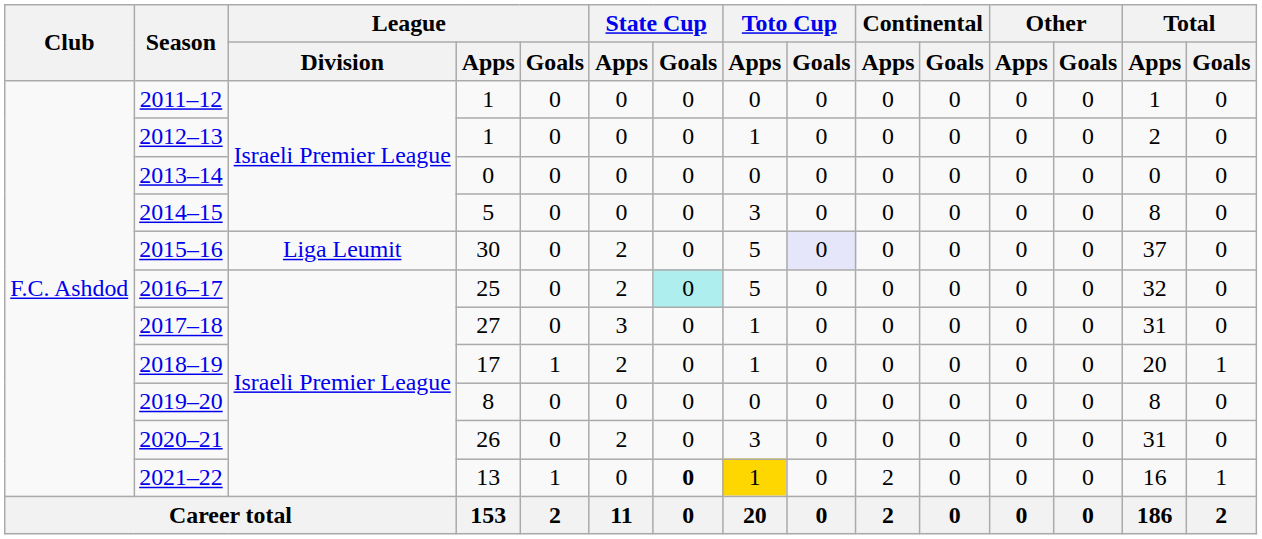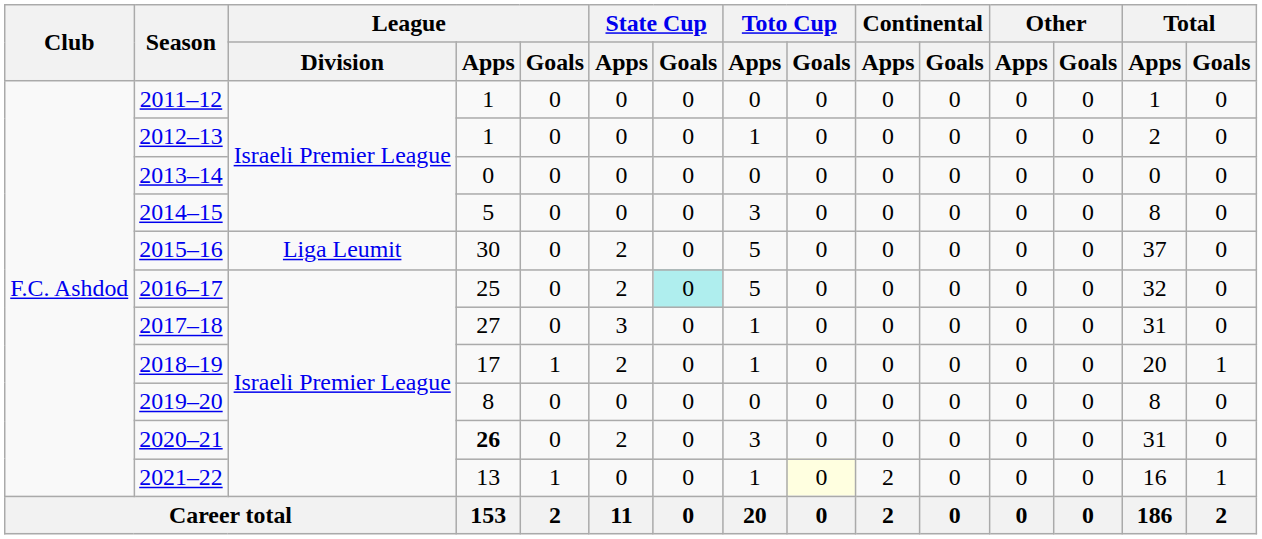(821, 250) lavender background -> (821, 250) no background
(488, 439) normal -> (488, 439) bold
(688, 477) bold -> (688, 477) normal
(755, 477) gold background -> (755, 477) no background
(821, 477) no background -> (821, 477) lightyellow background
